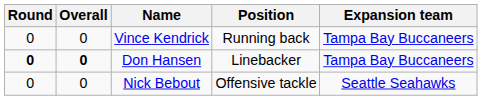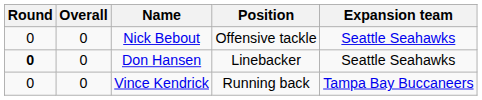rows swapped: (162, 83) <-> (162, 38)
(84, 60) bold -> (84, 60) normal
(398, 60) Tampa Bay Buccaneers -> (398, 60) Seattle Seahawks
